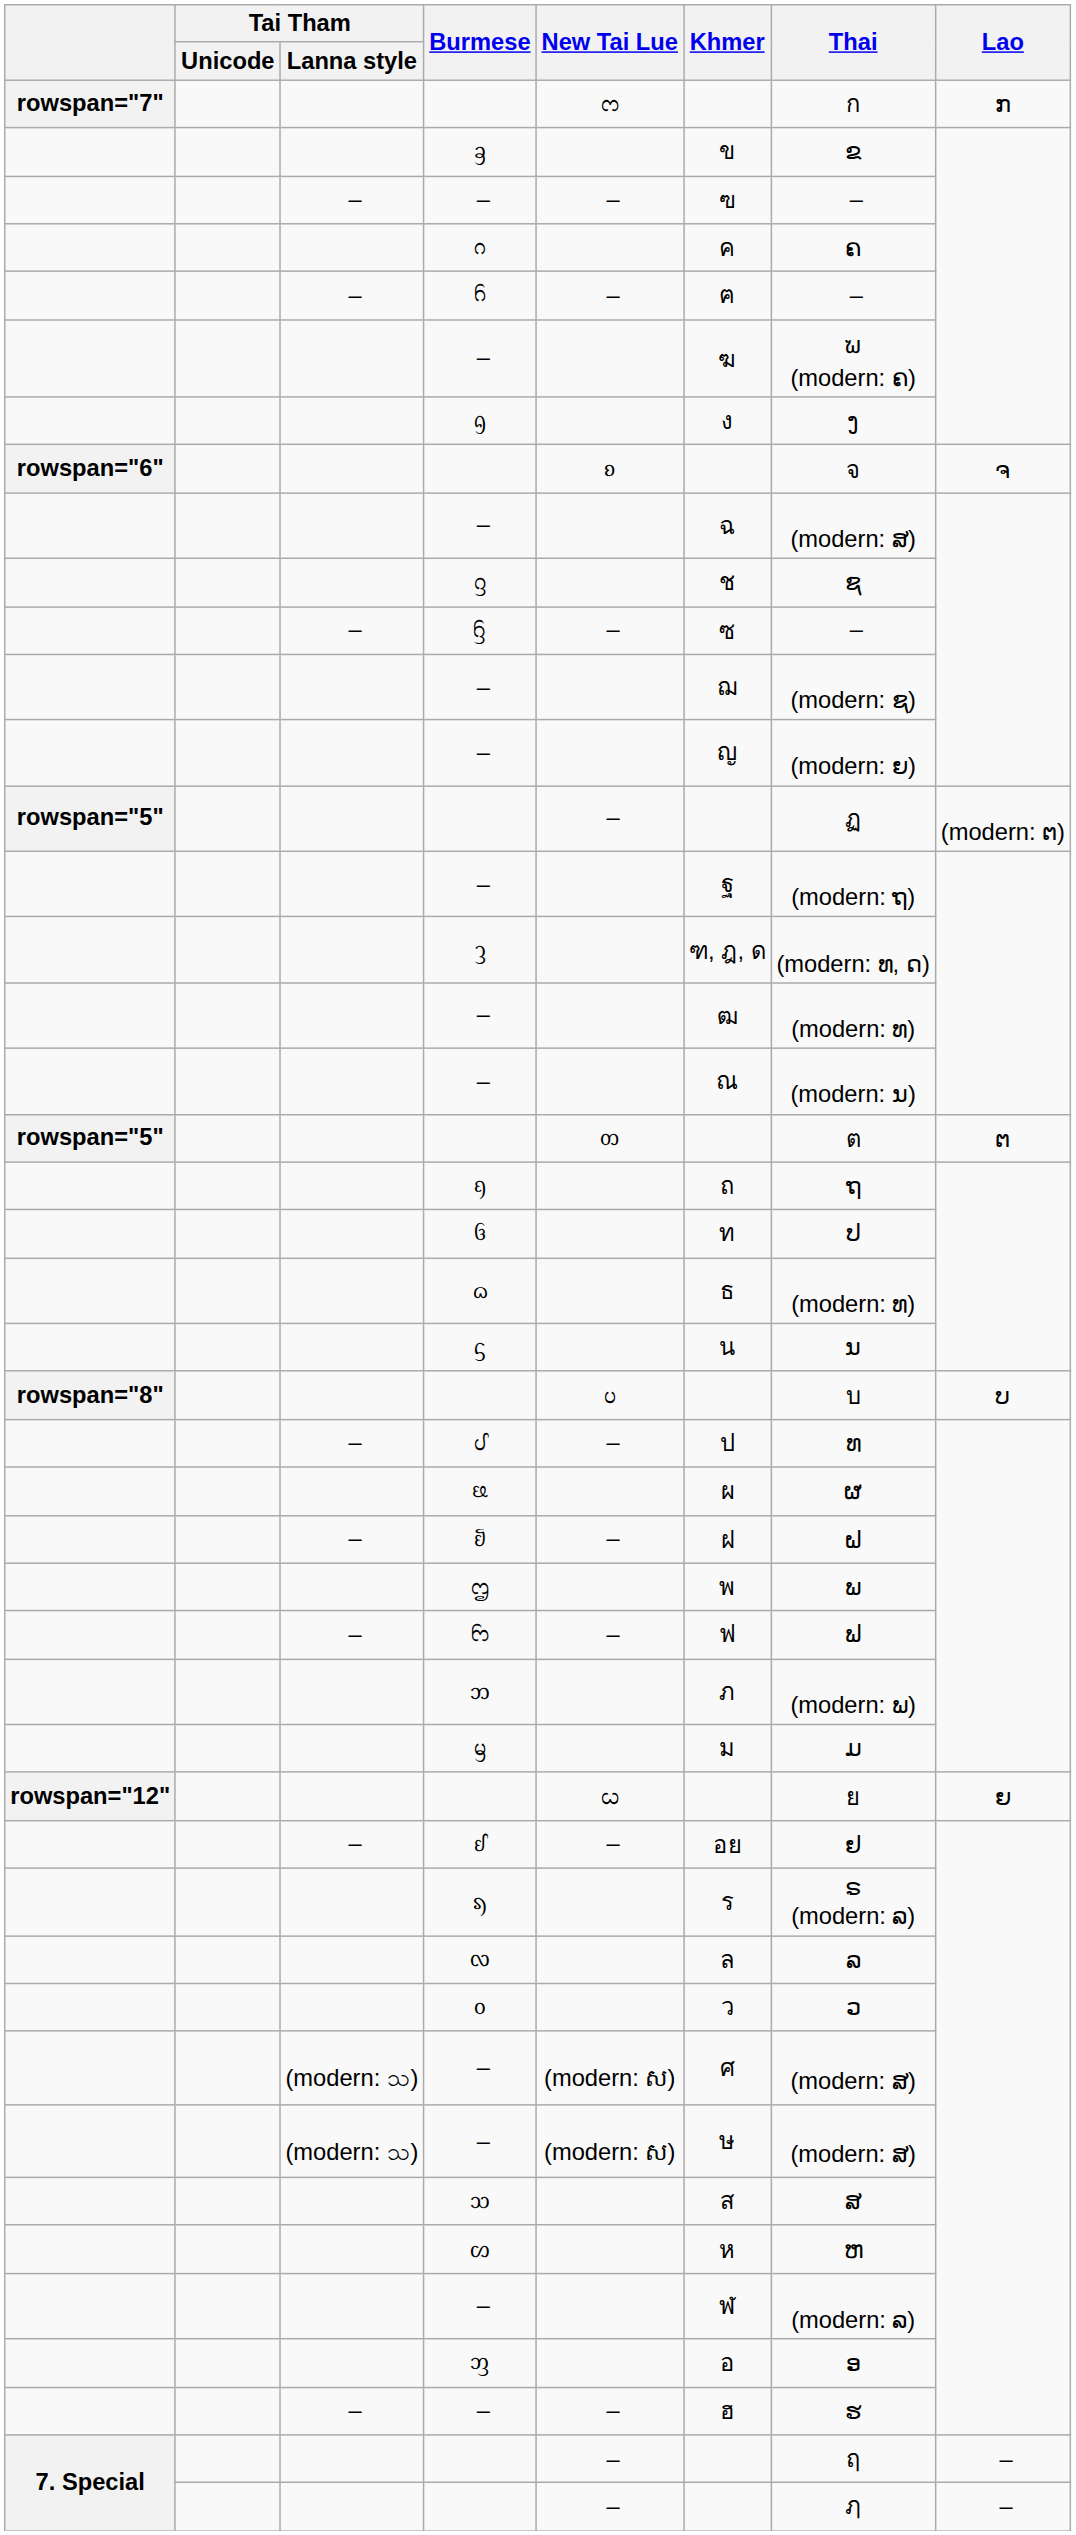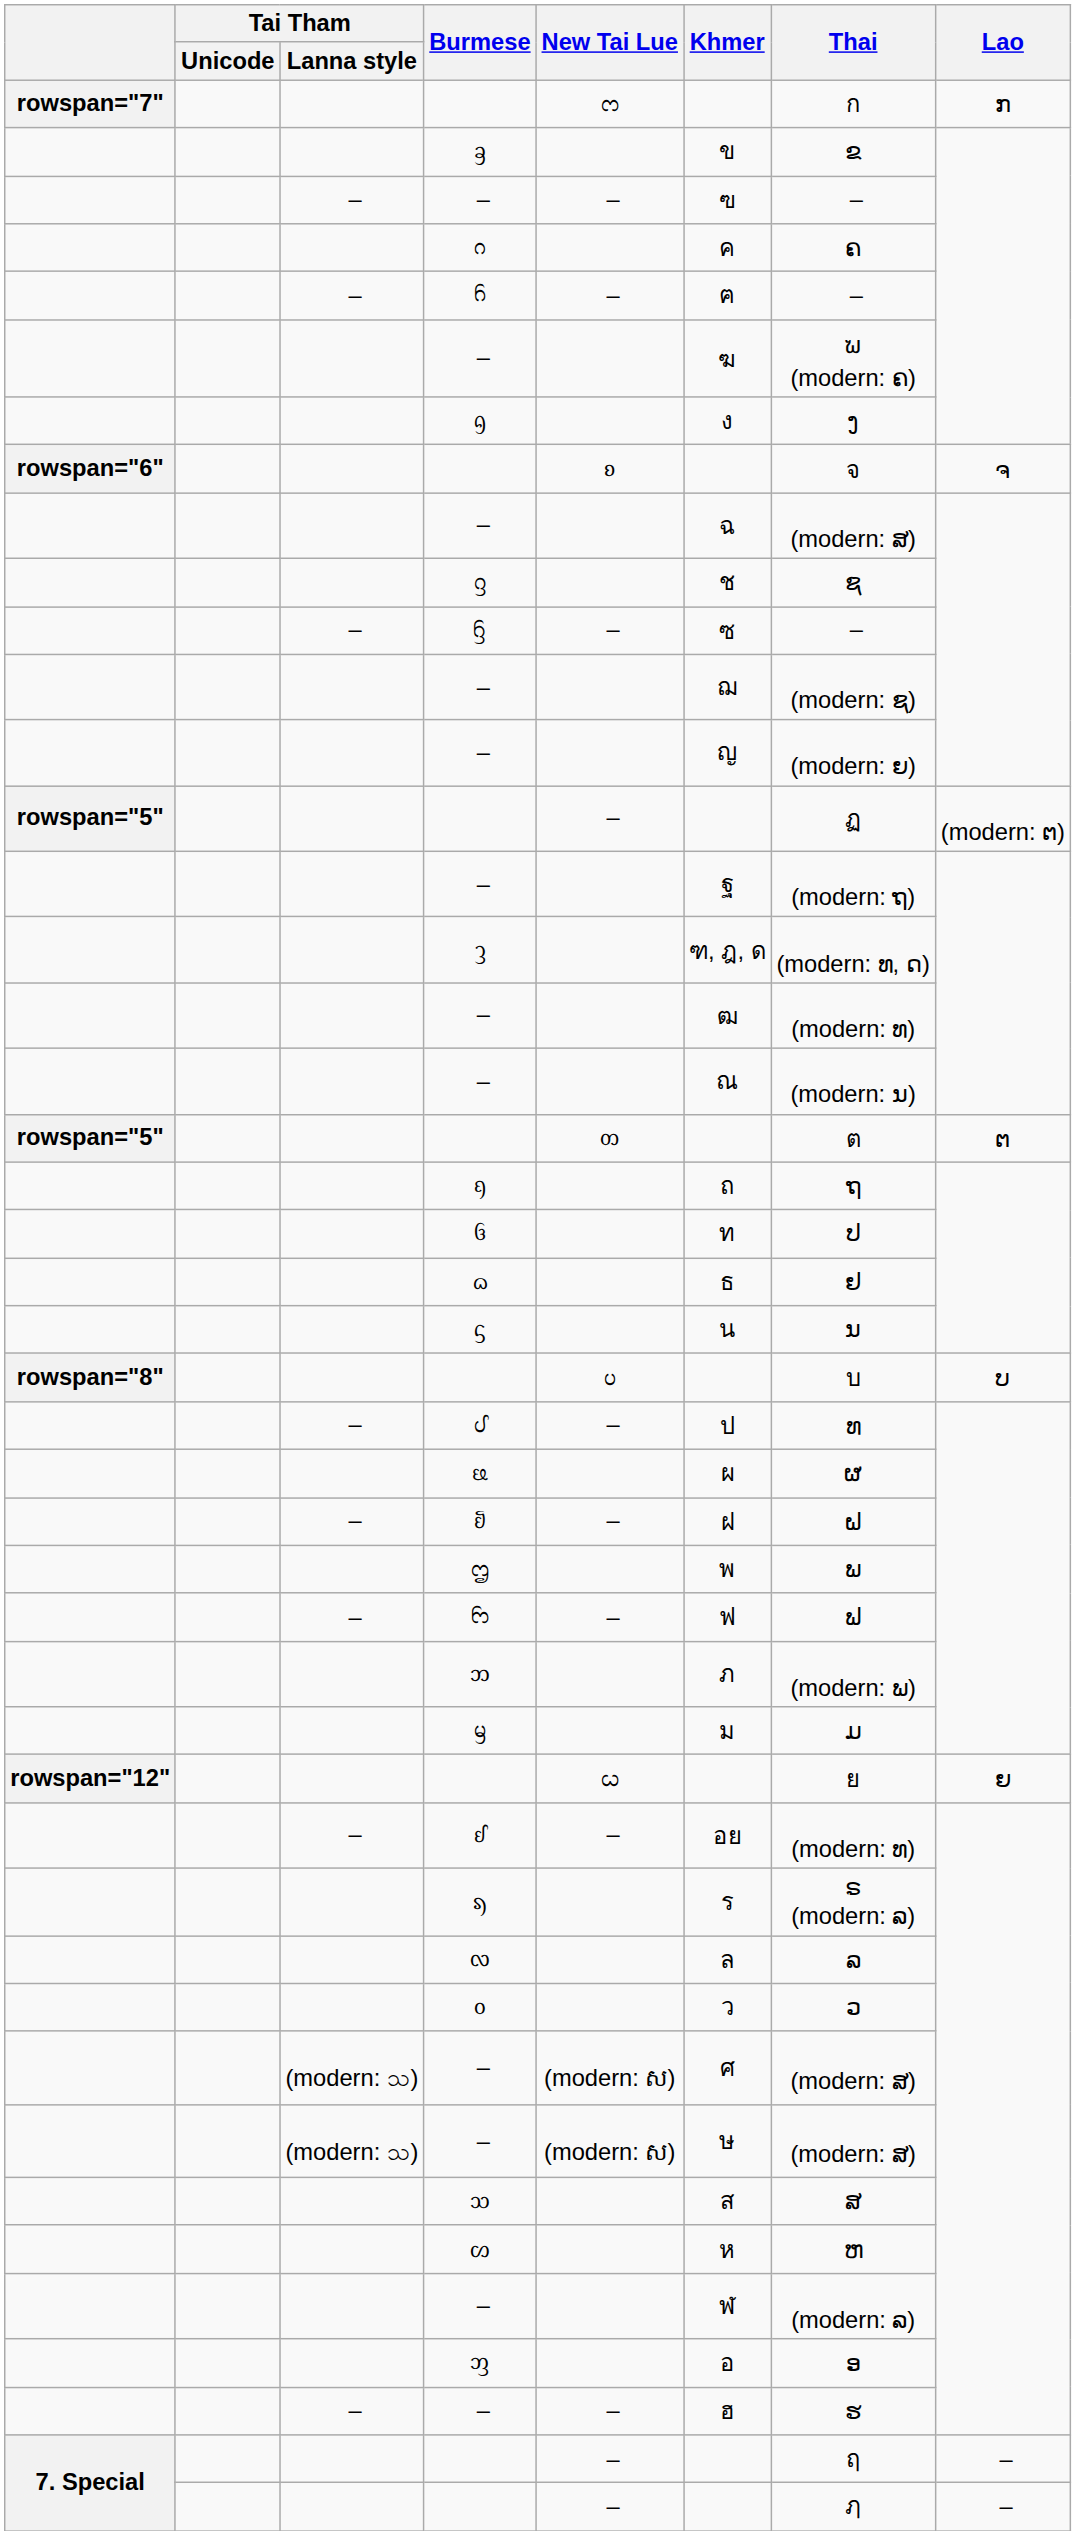(853, 1304) (modern: ທ) -> (853, 1282) ຢ
(853, 1844) ຢ -> (853, 1849) (modern: ທ)
